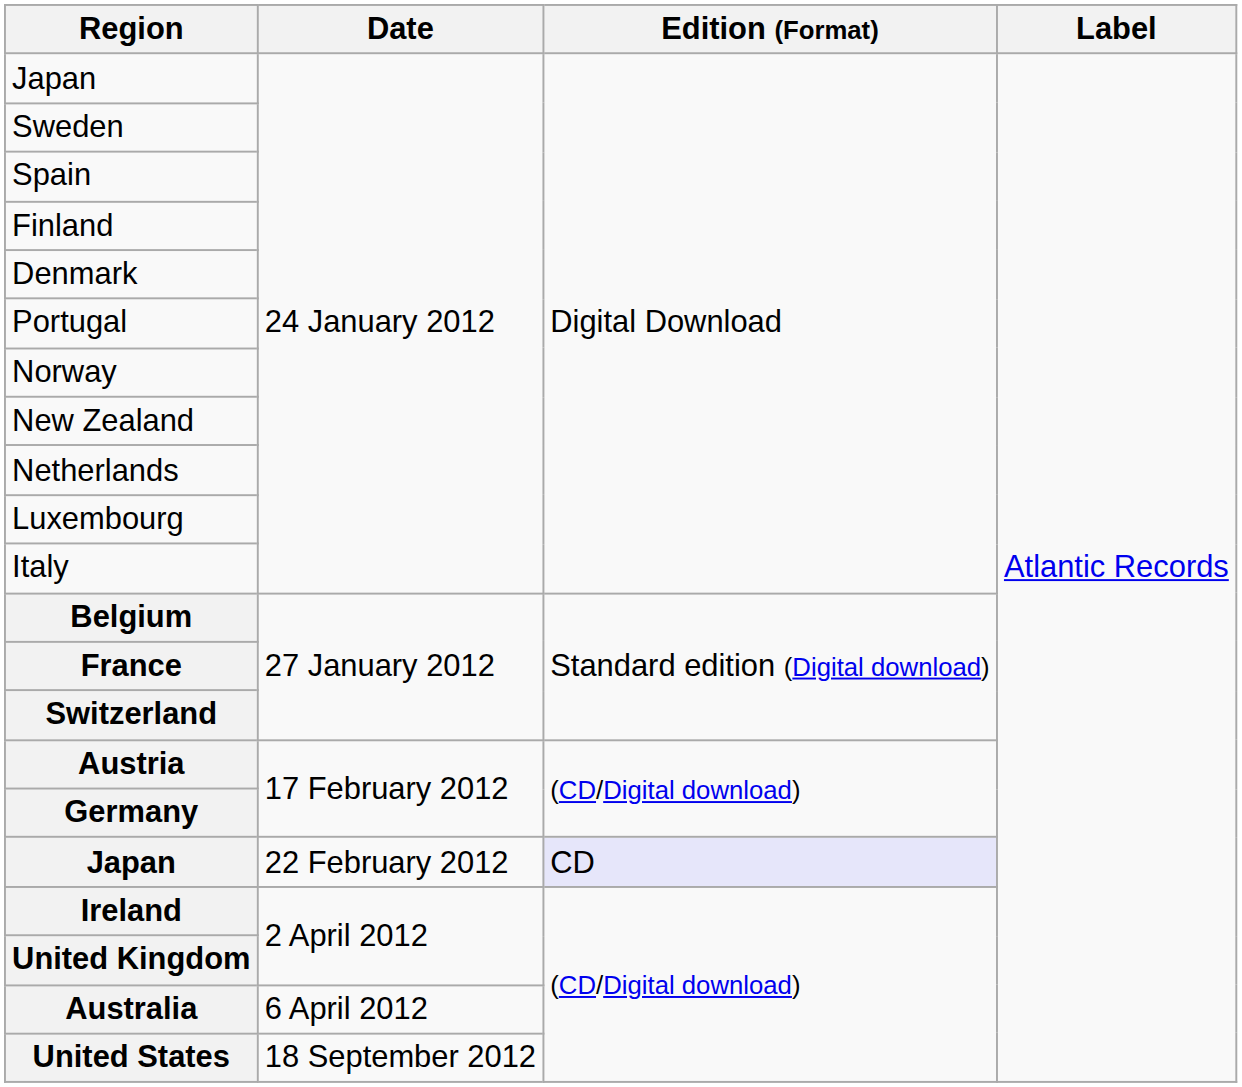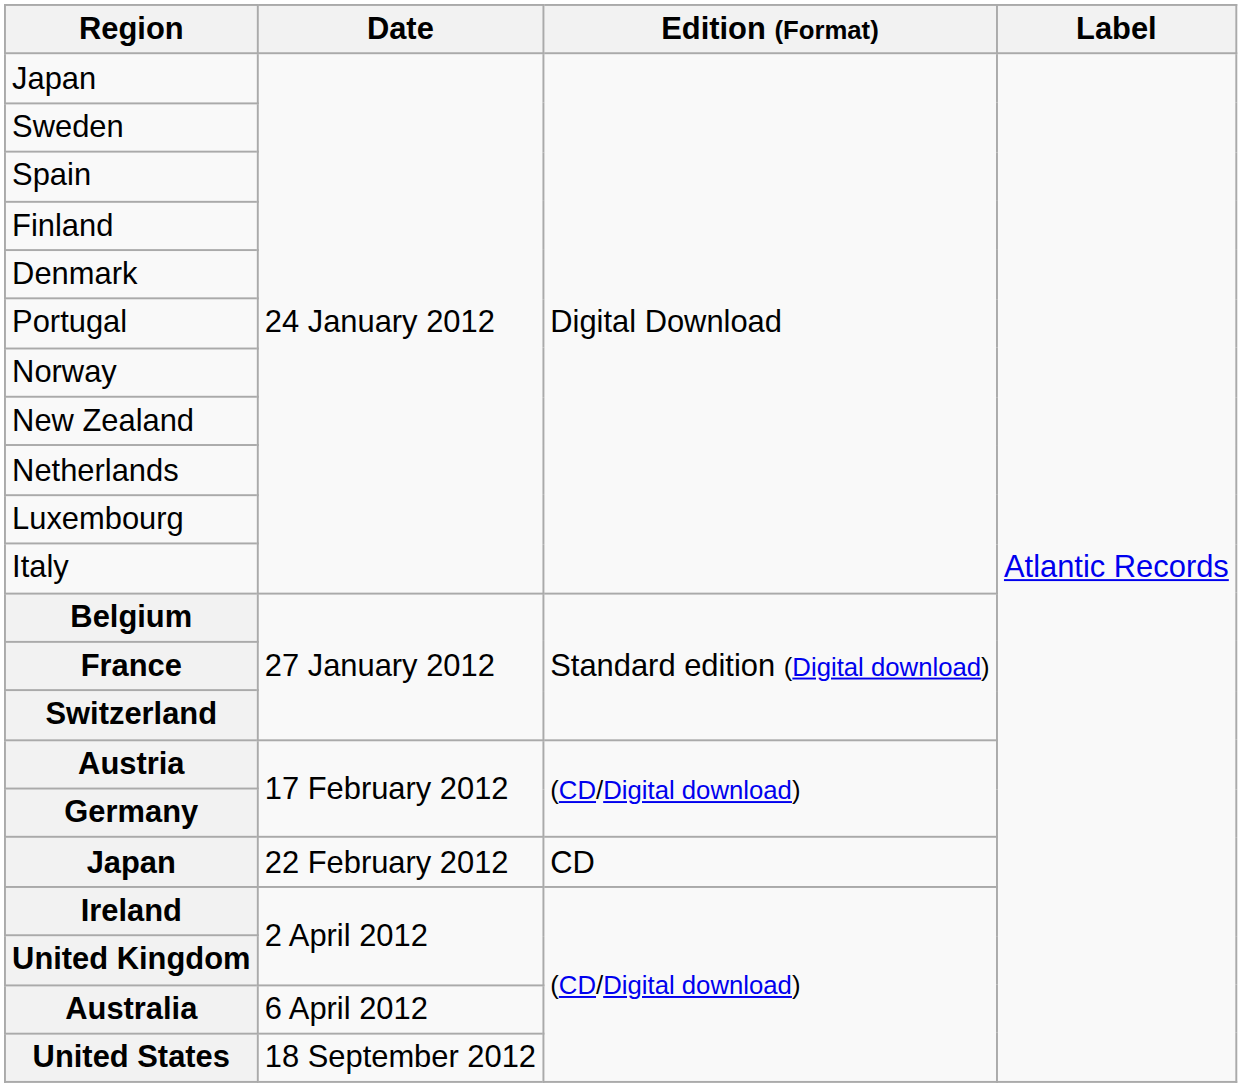(573, 861) lavender background -> (573, 861) no background
